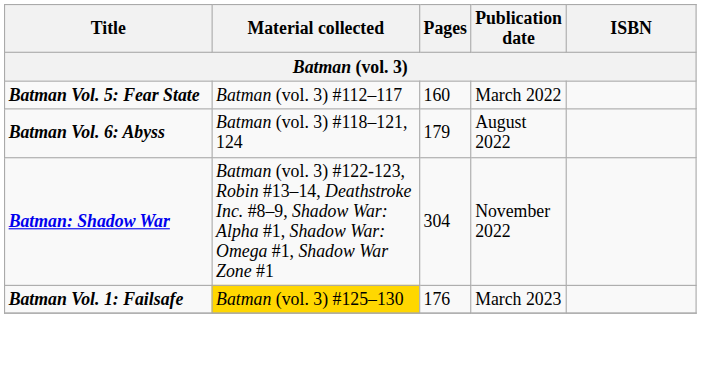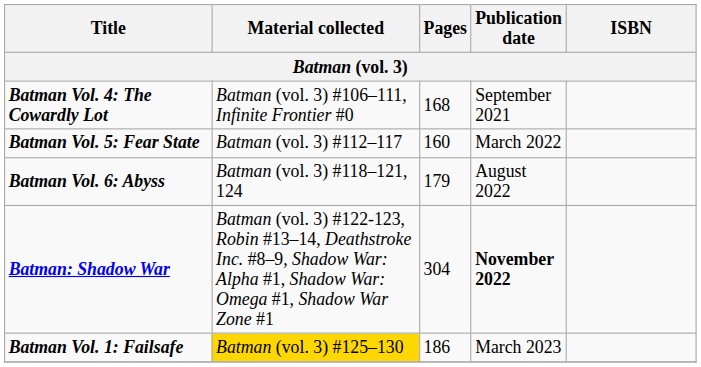+ row: (80, 104)
(513, 221) normal -> (514, 269) bold
(437, 299) 176 -> (437, 347) 186
